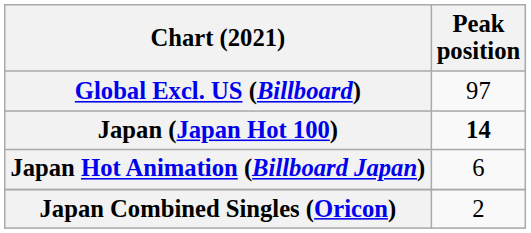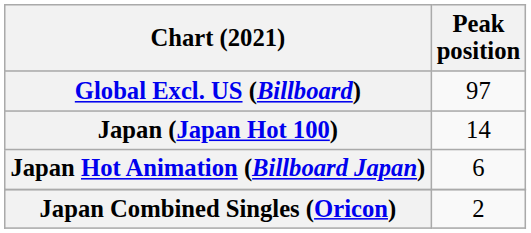(478, 129) bold -> (478, 129) normal
